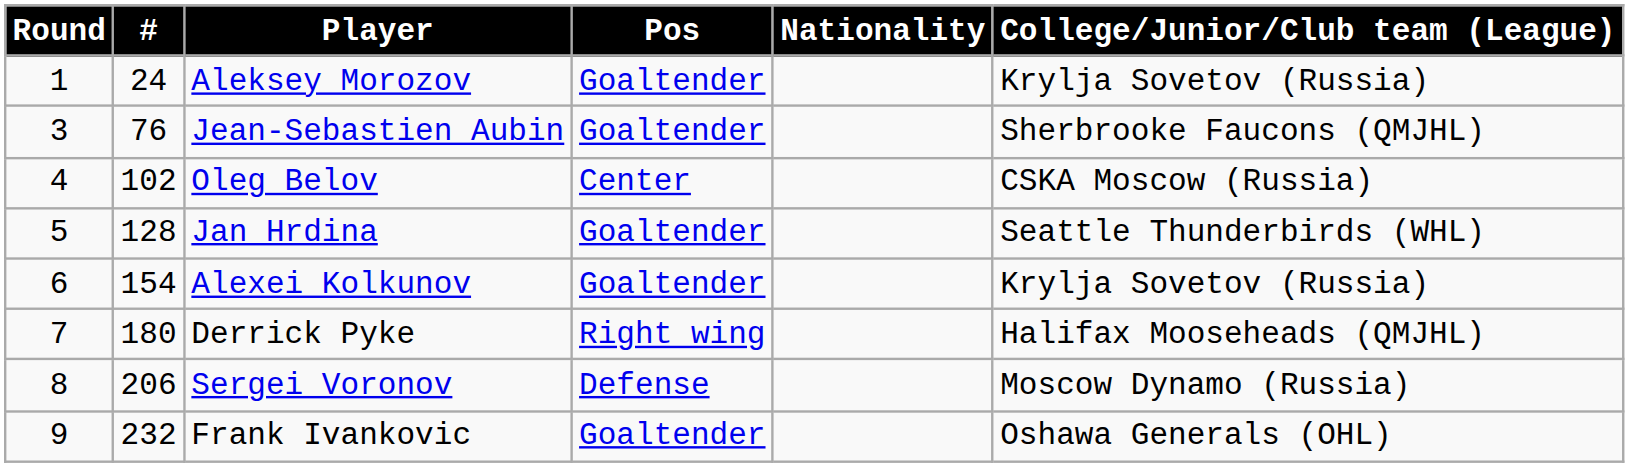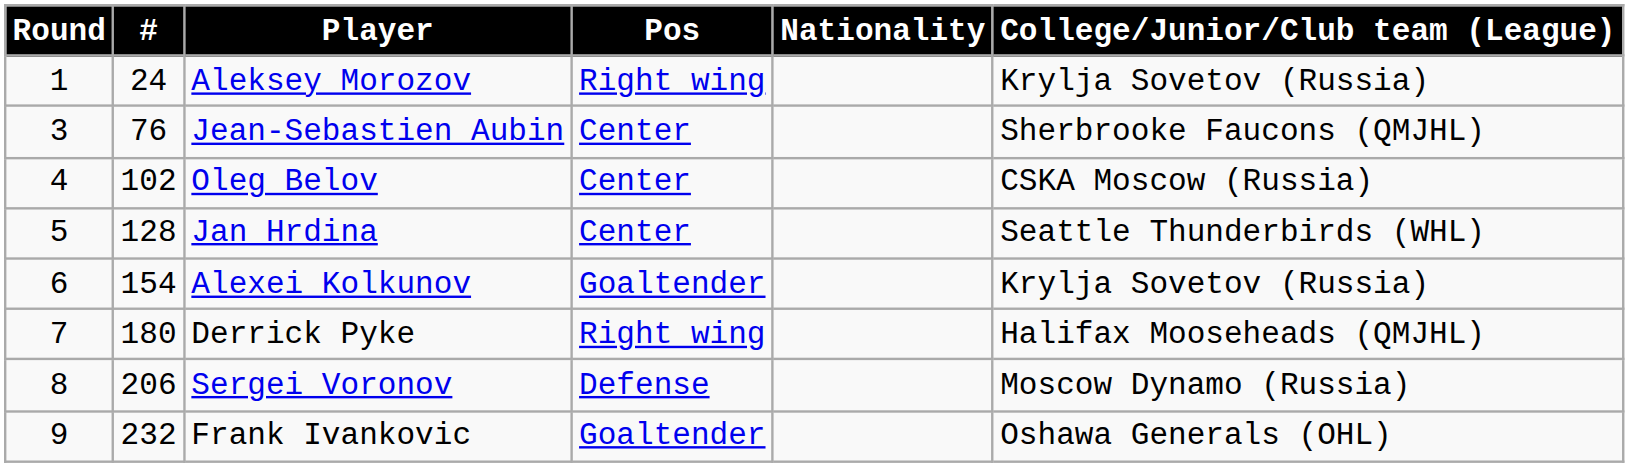(672, 81) Goaltender -> (672, 81) Right wing
(672, 132) Goaltender -> (635, 132) Center
(672, 233) Goaltender -> (635, 233) Center
